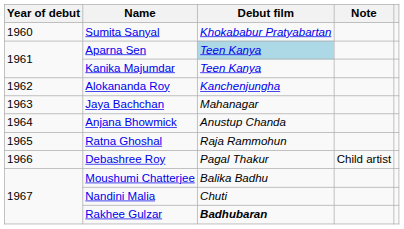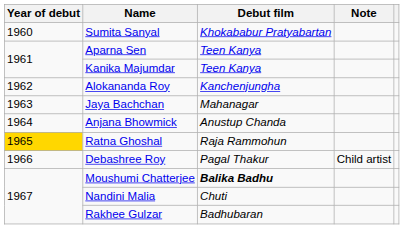(231, 50) lightblue background -> (231, 50) no background
(20, 141) no background -> (20, 141) gold background
(234, 178) normal -> (237, 178) bold
(234, 214) bold -> (231, 214) normal
